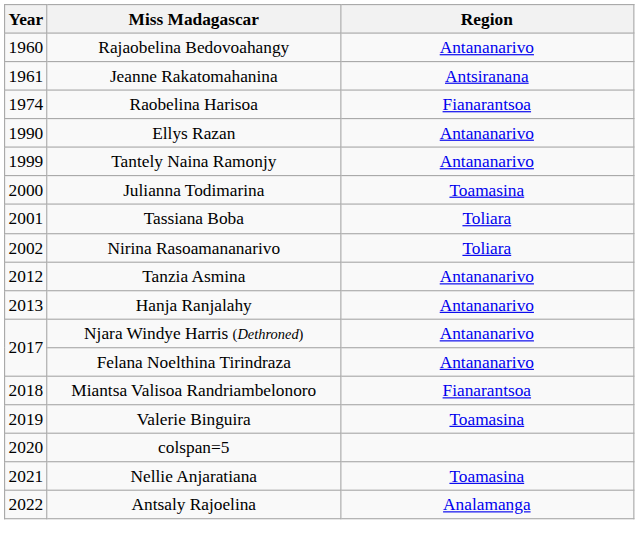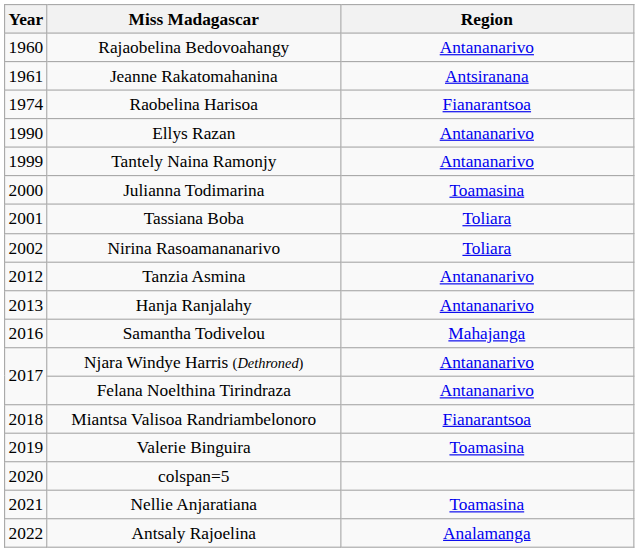+ row: (194, 333)
